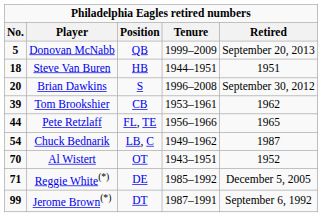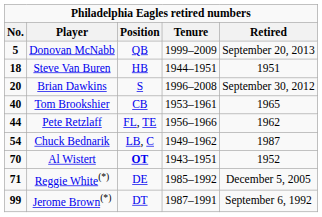(15, 104) 39 -> (15, 104) 40
(268, 104) 1962 -> (268, 104) 1965
(268, 123) 1965 -> (268, 123) 1962
(140, 159) normal -> (140, 159) bold
